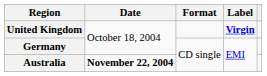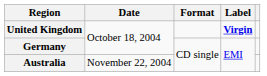(130, 63) bold -> (129, 63) normal
